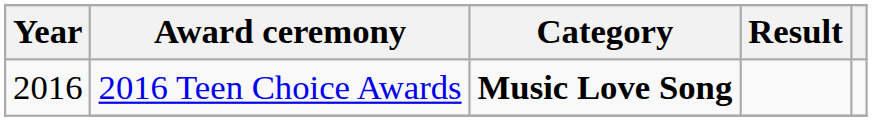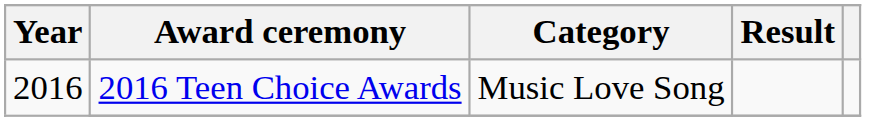(605, 87) bold -> (601, 87) normal
